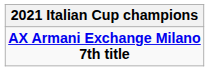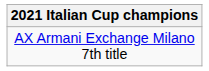(104, 46) bold -> (104, 46) normal
